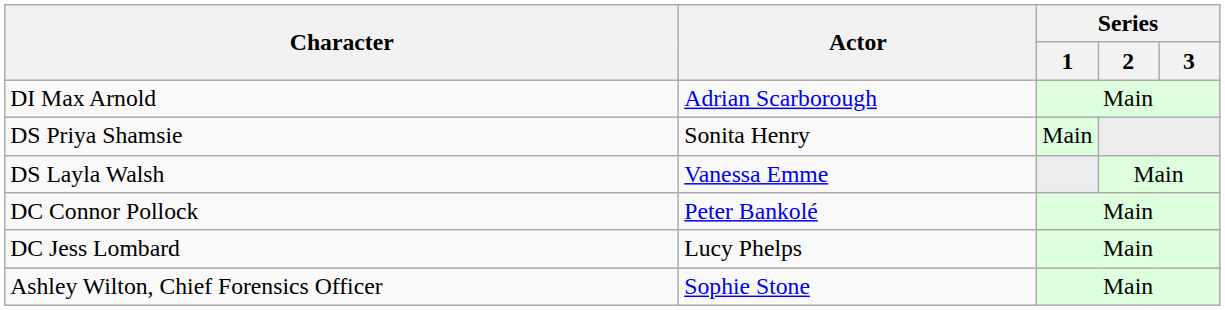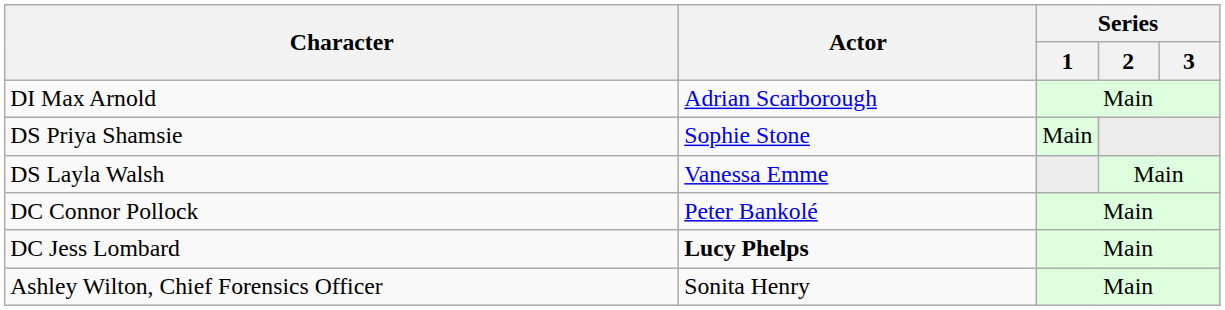(747, 135) Sonita Henry -> (747, 135) Sophie Stone
(743, 248) normal -> (746, 248) bold
(747, 286) Sophie Stone -> (747, 286) Sonita Henry
